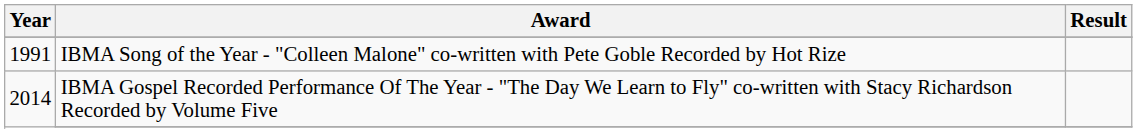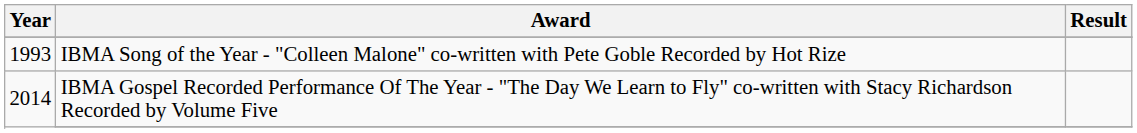(30, 53) 1991 -> (30, 53) 1993
